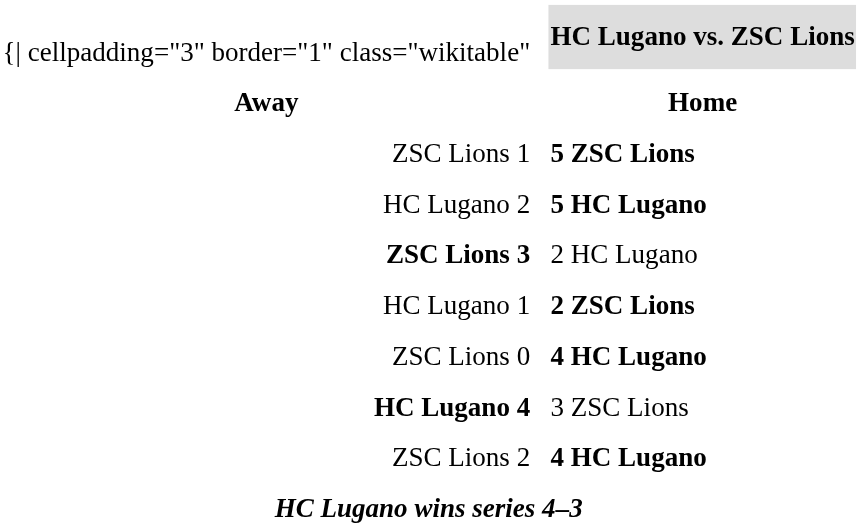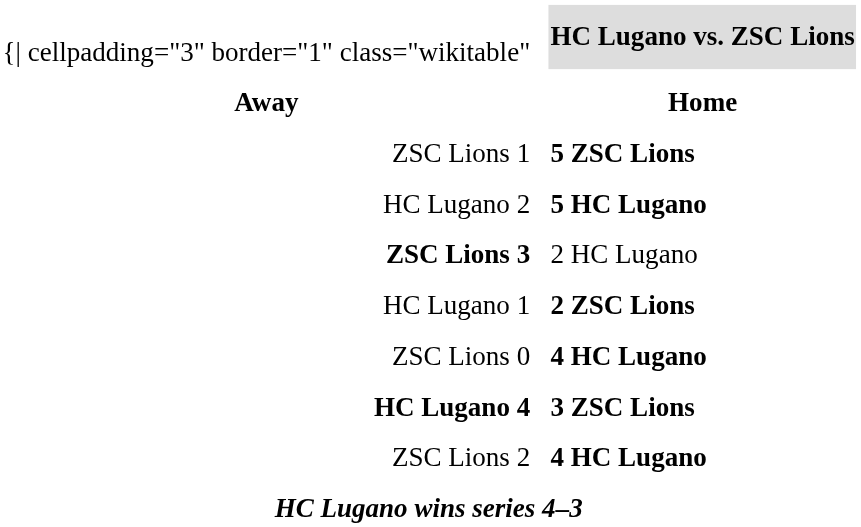(620, 406) normal -> (623, 406) bold
